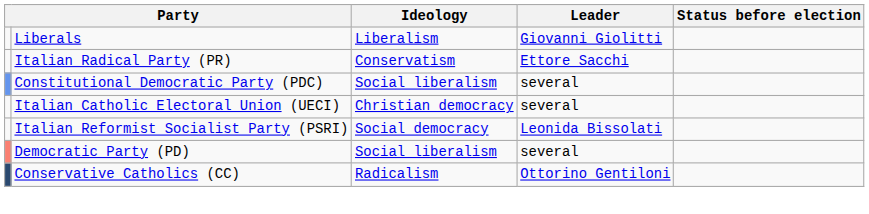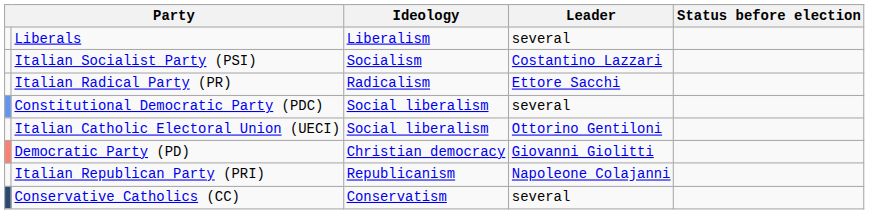(591, 39) Giovanni Giolitti -> (541, 39) several
+ row: (136, 61)
(405, 61) Conservatism -> (388, 84) Radicalism
(434, 107) Christian democracy -> (418, 129) Social liberalism
(549, 107) several -> (587, 129) Ottorino Gentiloni
- row: (181, 129)
(426, 152) Social liberalism -> (426, 152) Christian democracy
(549, 152) several -> (583, 152) Giovanni Giolitti
+ row: (140, 175)
(397, 175) Radicalism -> (397, 197) Conservatism
(595, 175) Ottorino Gentiloni -> (541, 197) several
